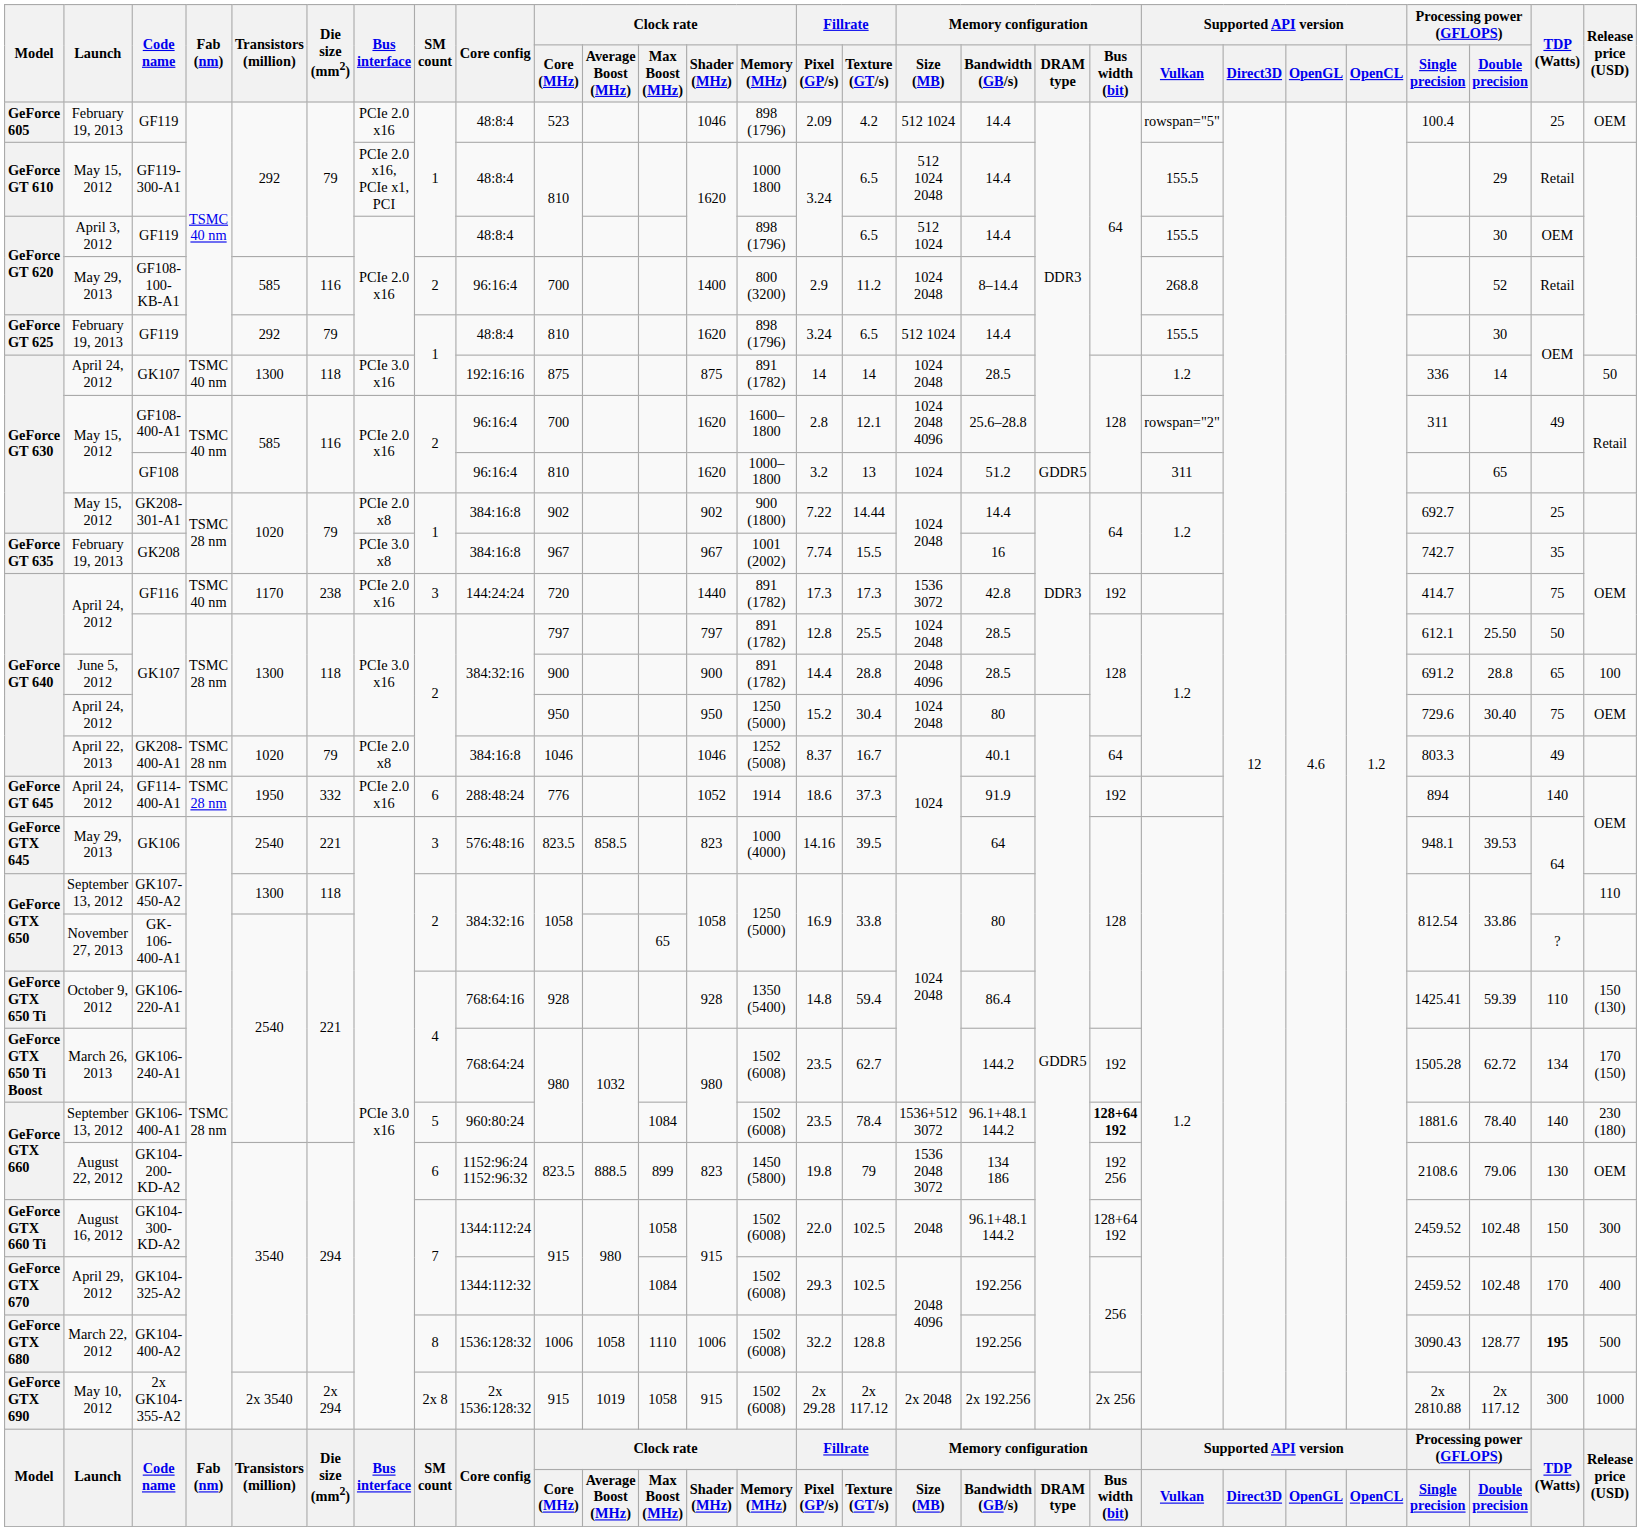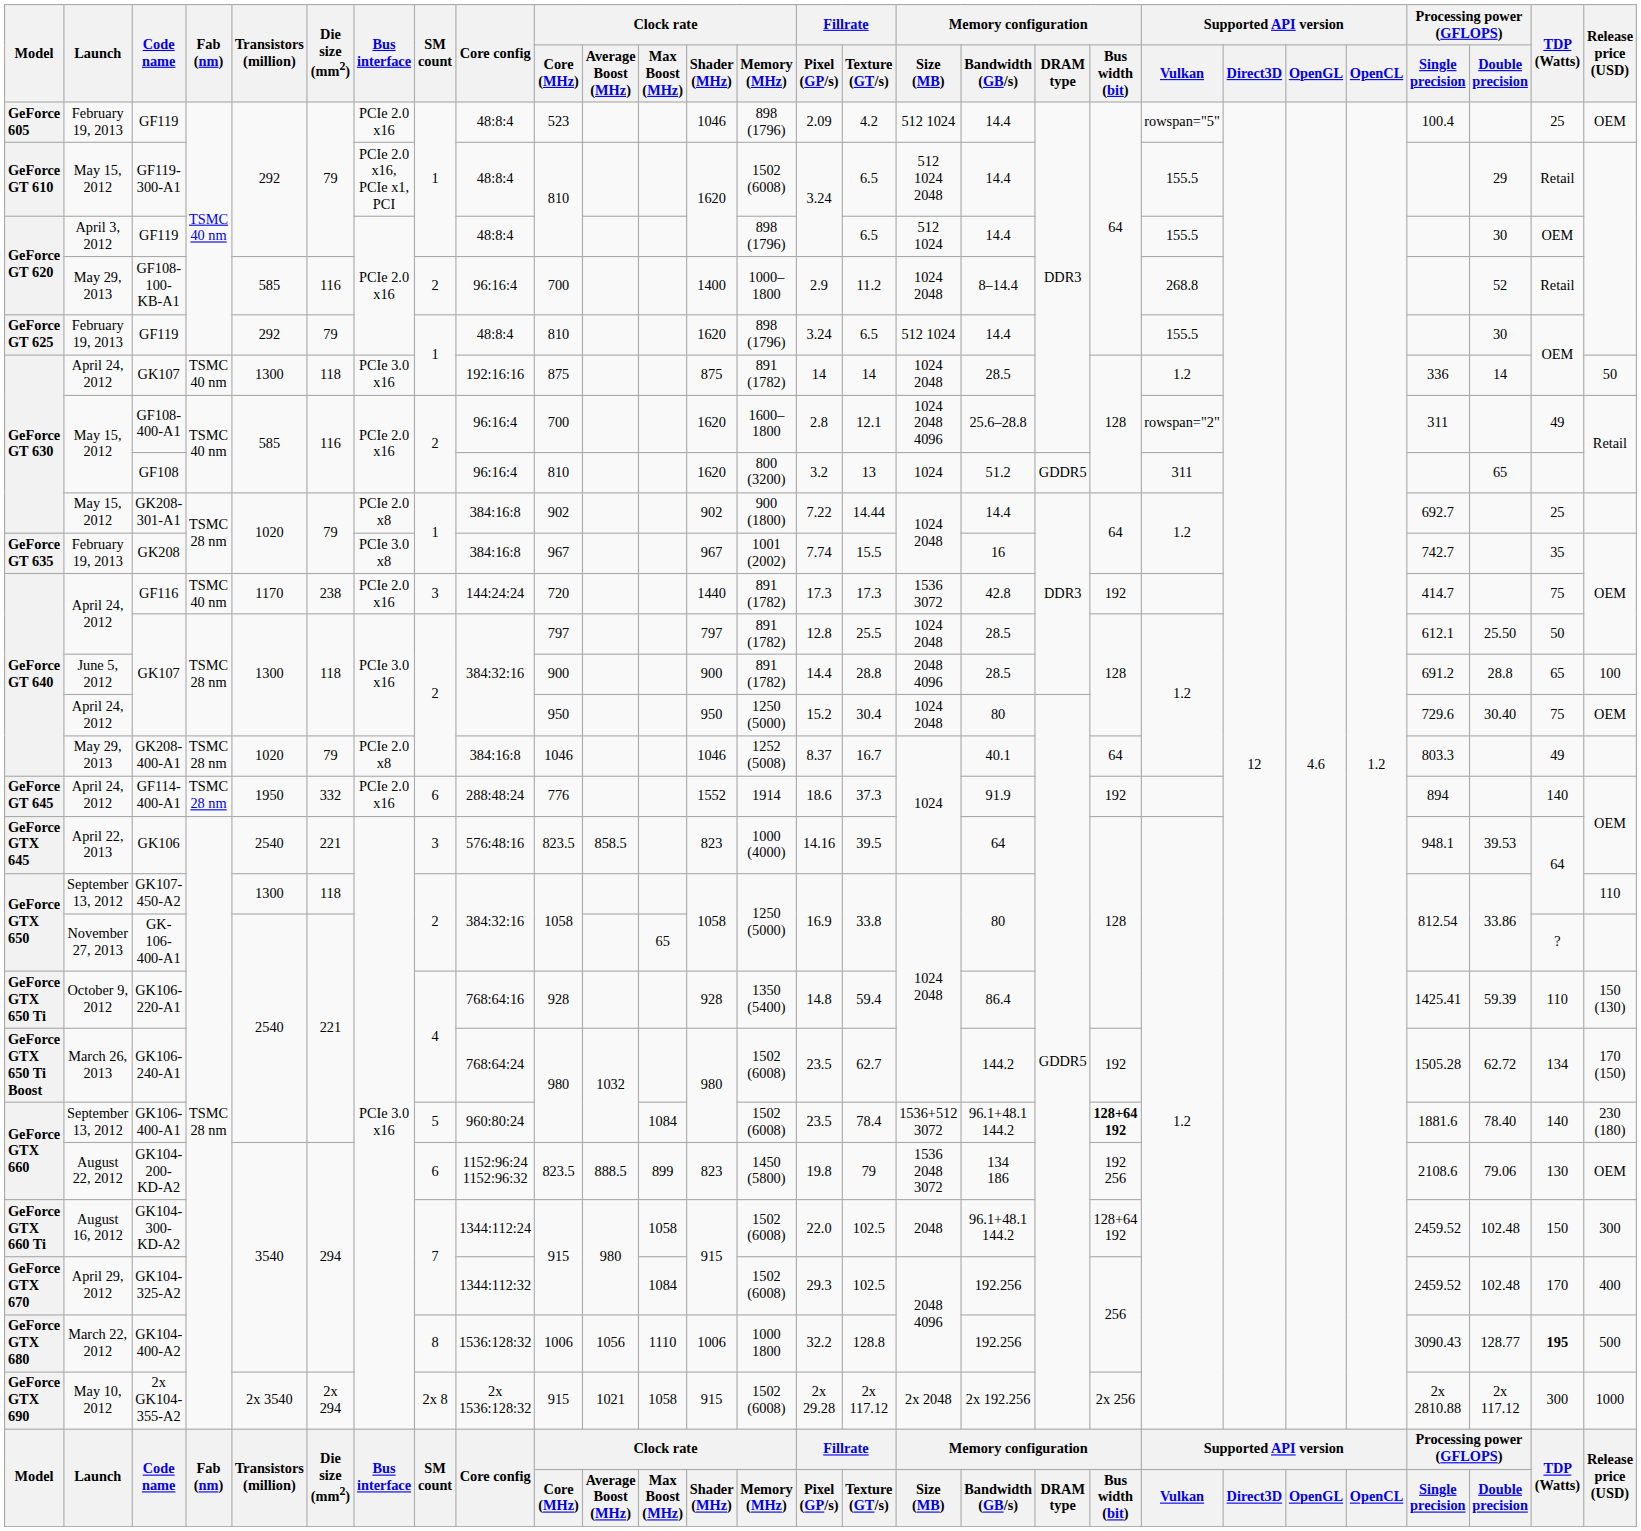(766, 179) 1000 1800 -> (766, 179) 1502 (6008)
(766, 285) 800 (3200) -> (766, 285) 1000–1800
(766, 472) 1000–1800 -> (766, 472) 800 (3200)
(98, 755) April 22, 2013 -> (98, 755) May 29, 2013
(712, 795) 1052 -> (712, 795) 1552
(98, 844) May 29, 2013 -> (98, 844) April 22, 2013
(611, 1342) 1058 -> (611, 1342) 1056
(766, 1342) 1502 (6008) -> (766, 1342) 1000 1800
(611, 1400) 1019 -> (611, 1400) 1021
